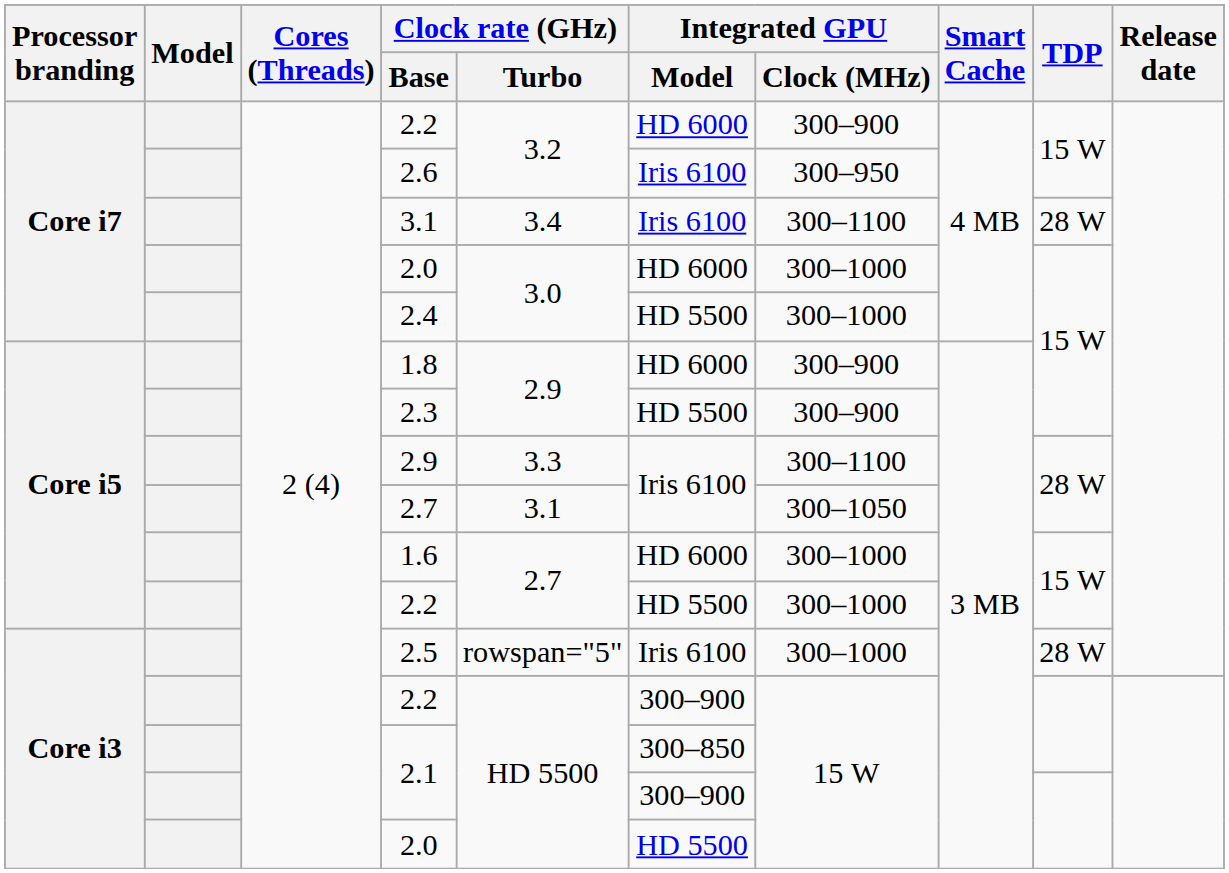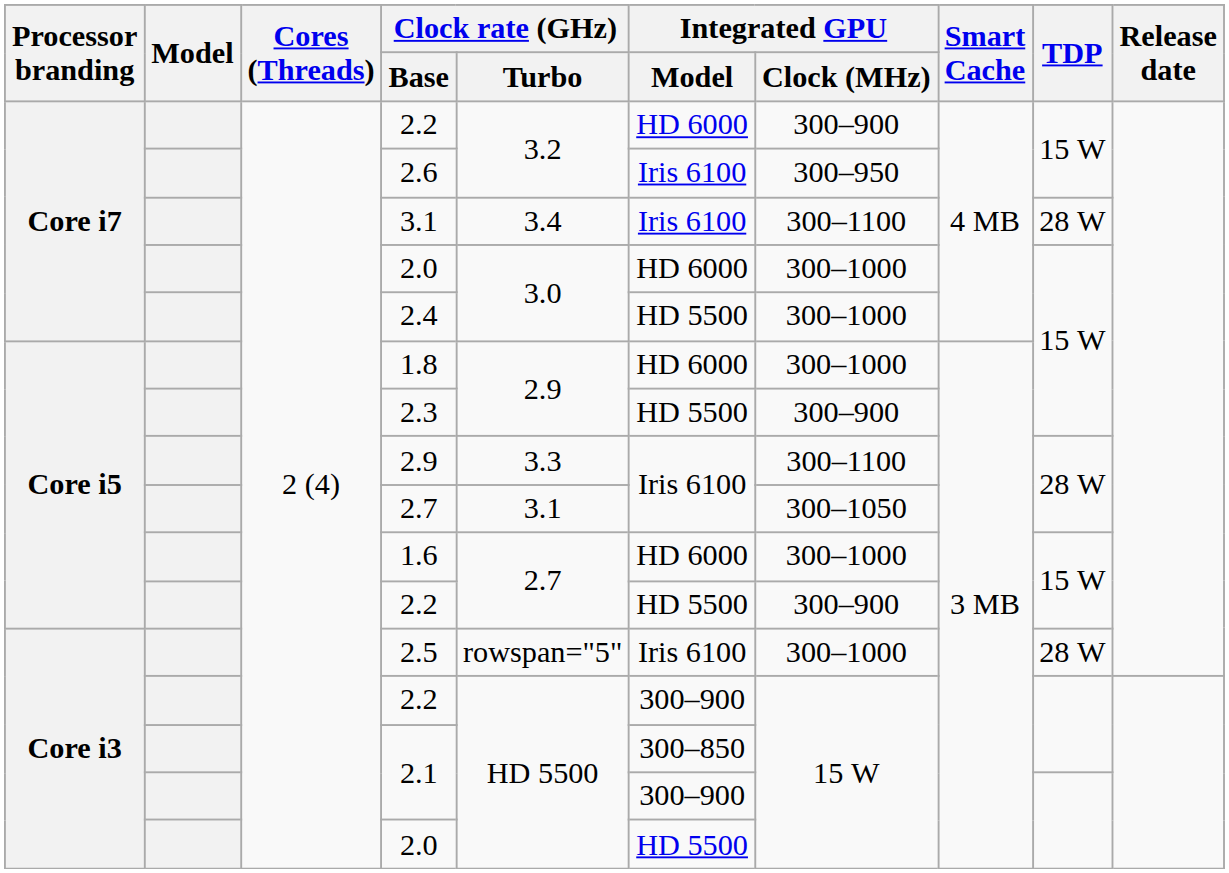(846, 364) 300–900 -> (846, 364) 300–1000
(846, 603) 300–1000 -> (846, 603) 300–900
